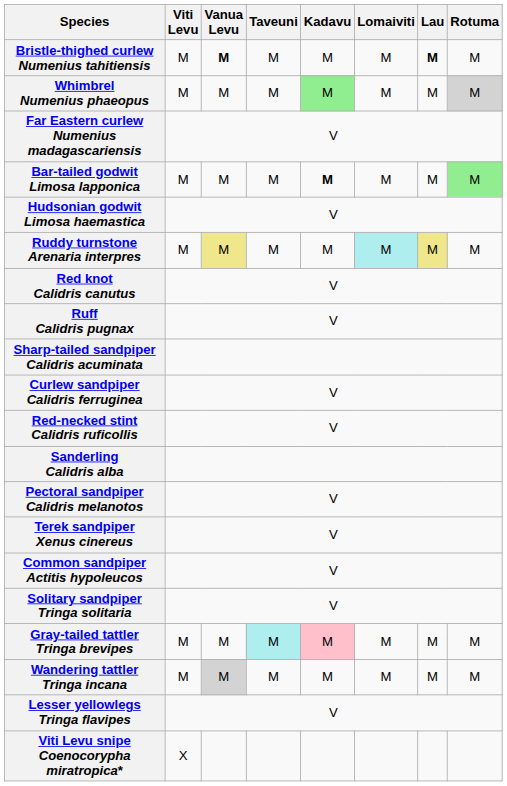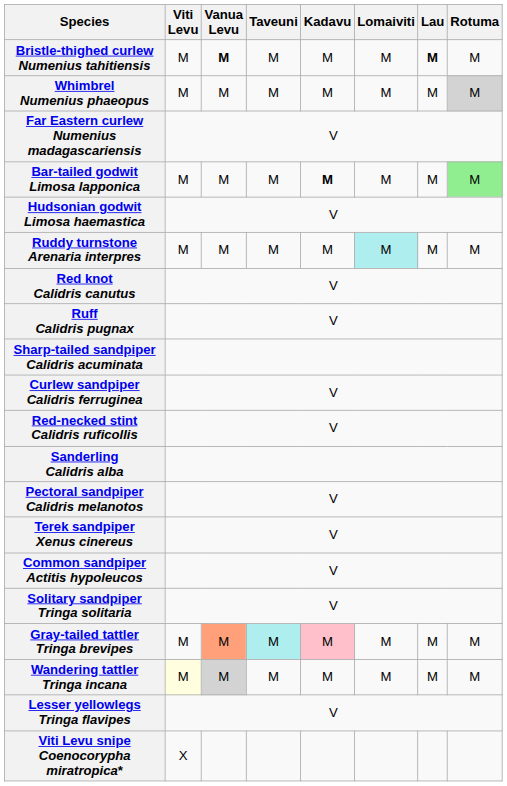(328, 93) lightgreen background -> (328, 93) no background
(224, 250) khaki background -> (224, 250) no background
(433, 250) khaki background -> (433, 250) no background
(224, 641) no background -> (224, 641) lightsalmon background
(183, 677) no background -> (183, 677) lightyellow background
